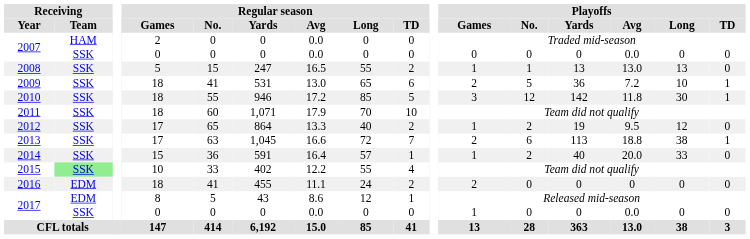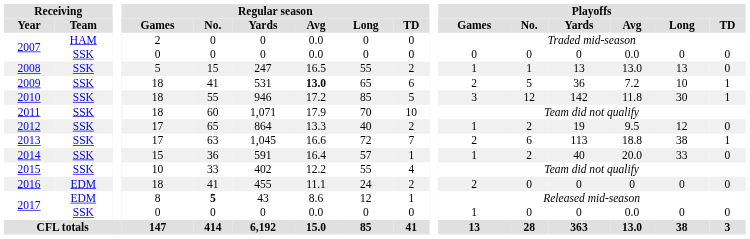(316, 83) normal -> (316, 83) bold
(83, 169) lightgreen background -> (83, 169) no background
(213, 198) normal -> (213, 198) bold
